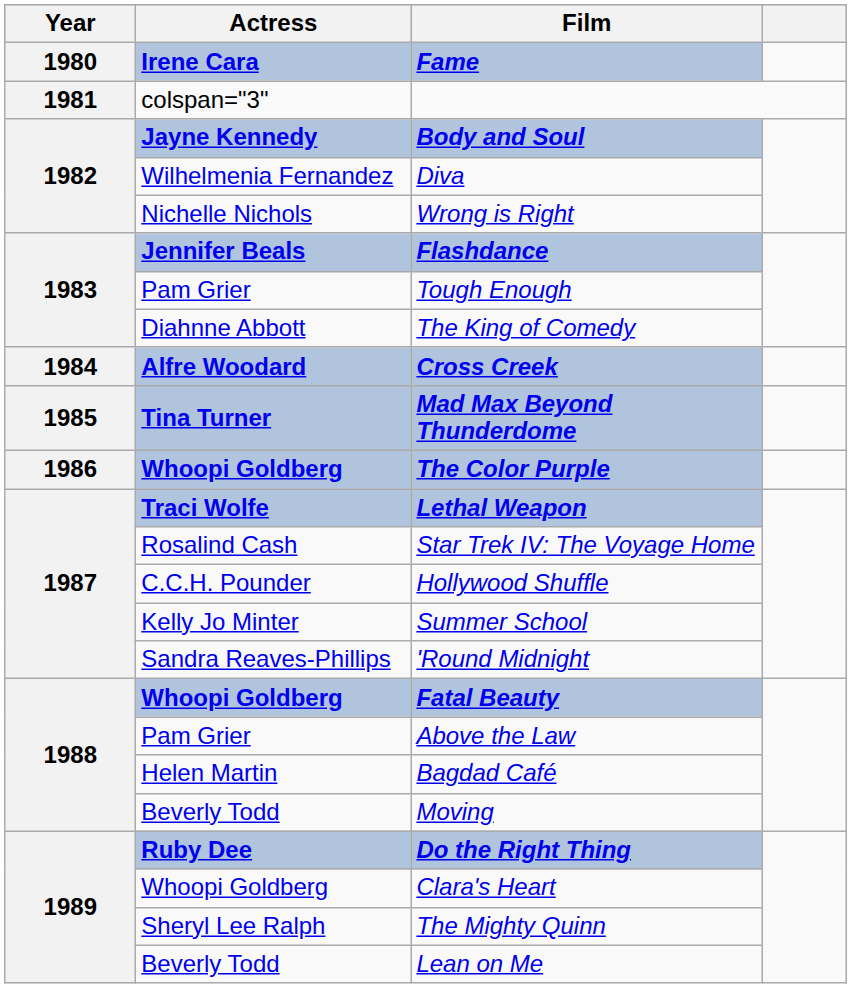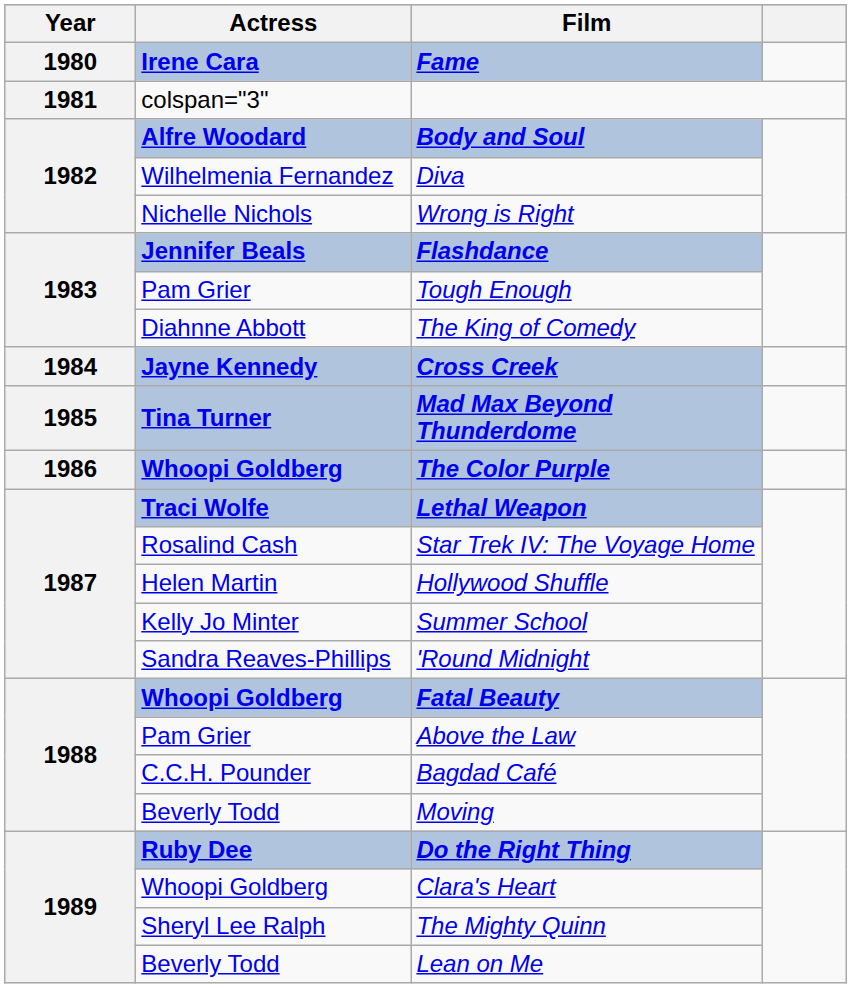(229, 137) Jayne Kennedy -> (224, 137) Alfre Woodard
(224, 366) Alfre Woodard -> (229, 366) Jayne Kennedy
(226, 583) C.C.H. Pounder -> (209, 583) Helen Martin
(209, 773) Helen Martin -> (226, 773) C.C.H. Pounder
